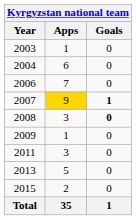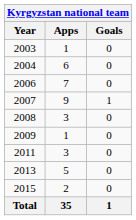(66, 100) gold background -> (66, 100) no background
(109, 100) bold -> (109, 100) normal
(109, 118) bold -> (109, 118) normal
